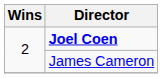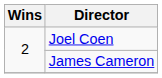(83, 38) bold -> (81, 38) normal
